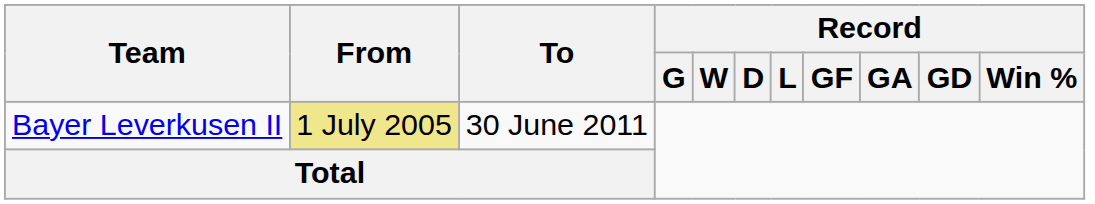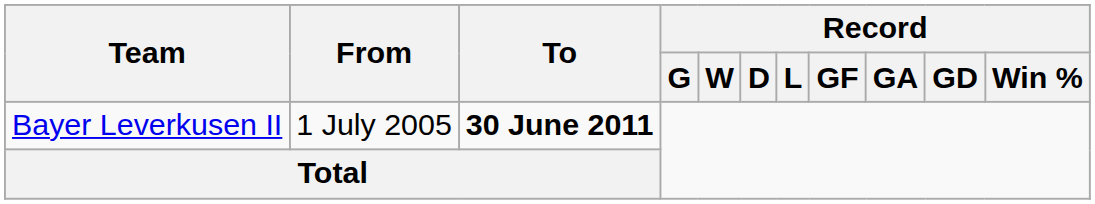(374, 125) khaki background -> (374, 125) no background
(557, 125) normal -> (560, 125) bold
